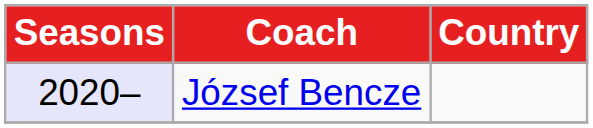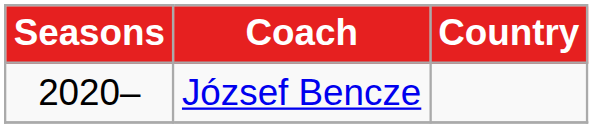(89, 92) lavender background -> (89, 92) no background
